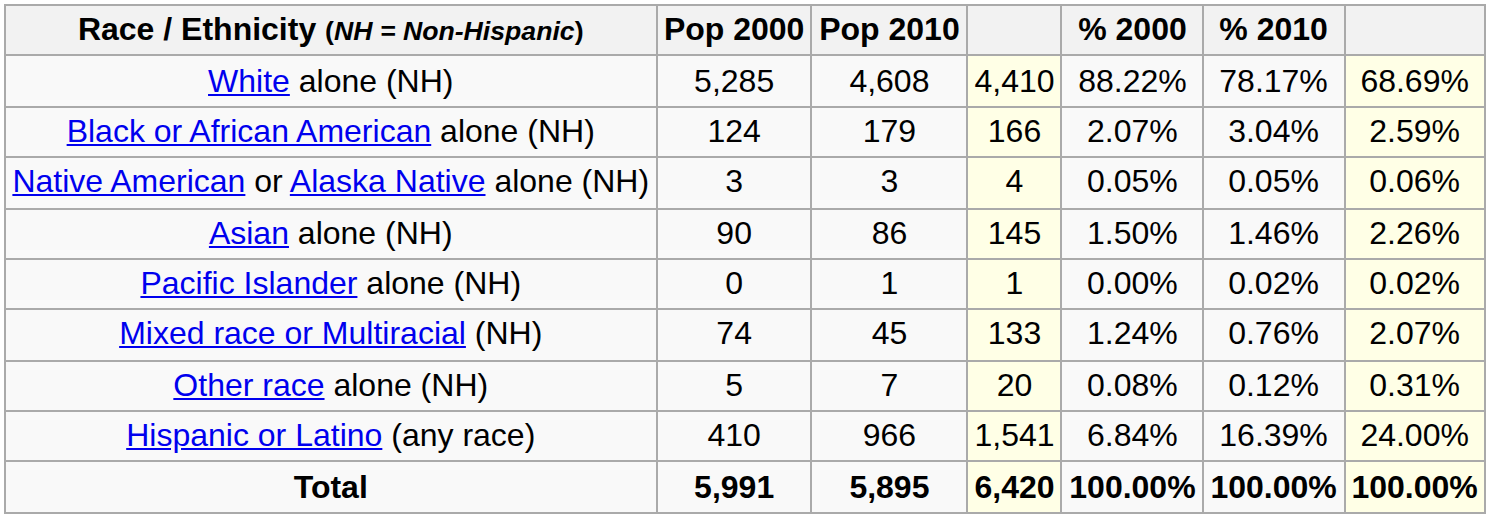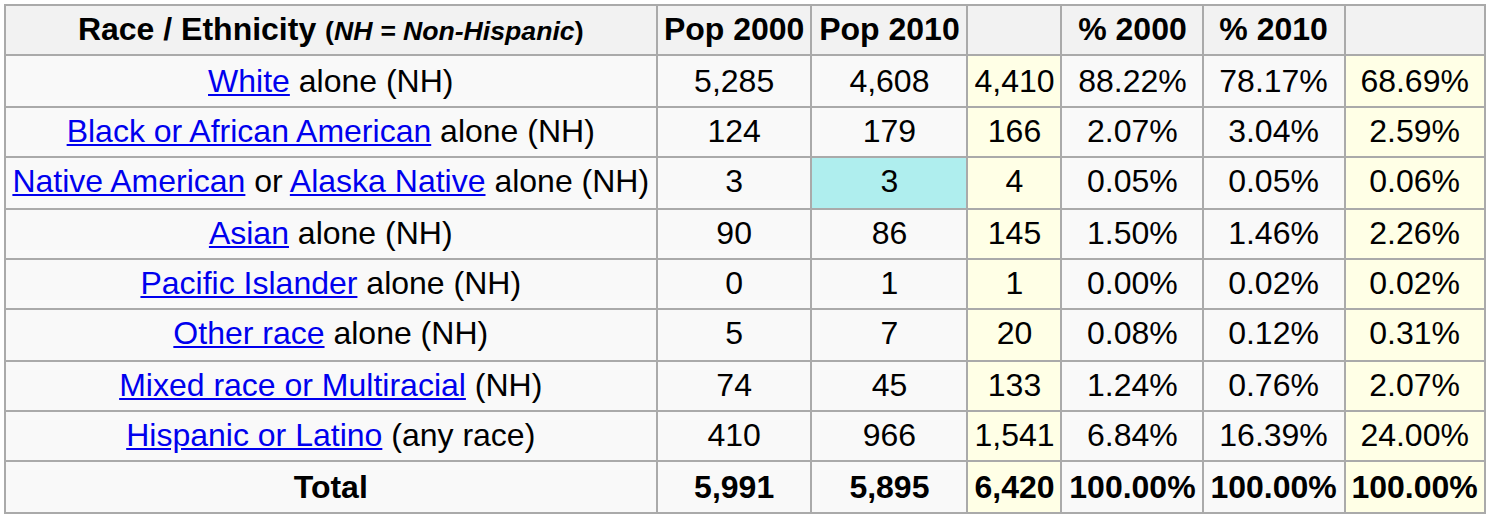(889, 182) no background -> (889, 182) paleturquoise background
rows swapped: (331, 385) <-> (331, 334)
